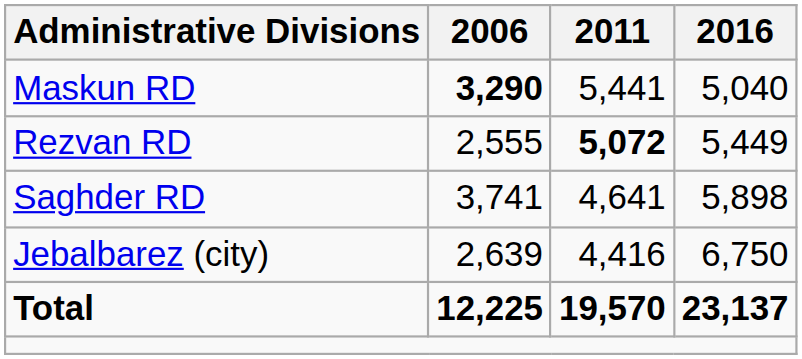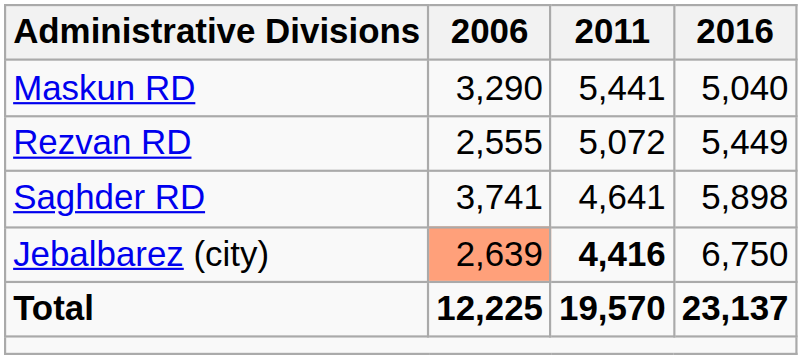(499, 87) bold -> (499, 87) normal
(622, 142) bold -> (622, 142) normal
(499, 253) no background -> (499, 253) lightsalmon background
(622, 253) normal -> (622, 253) bold
